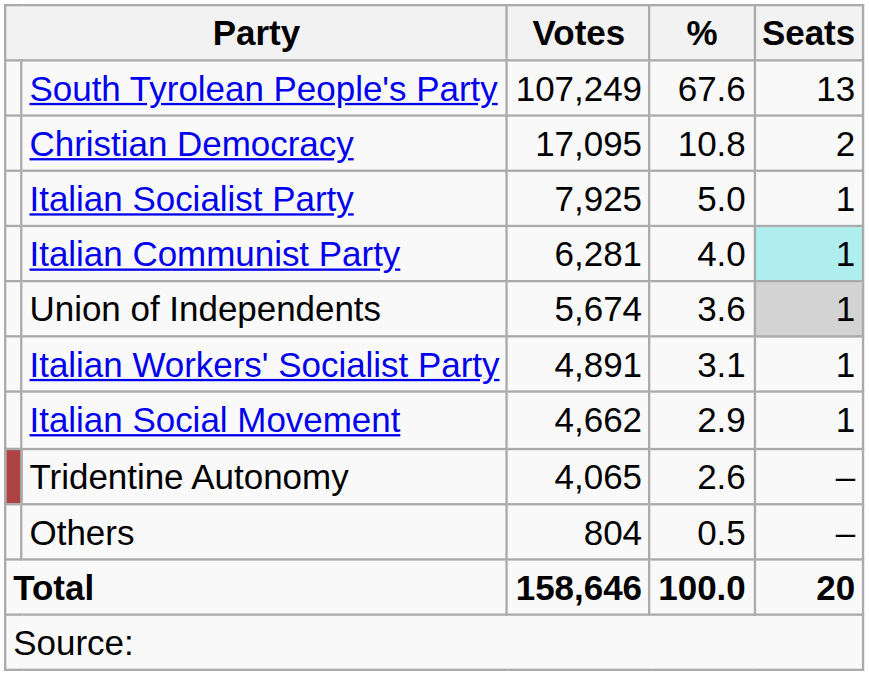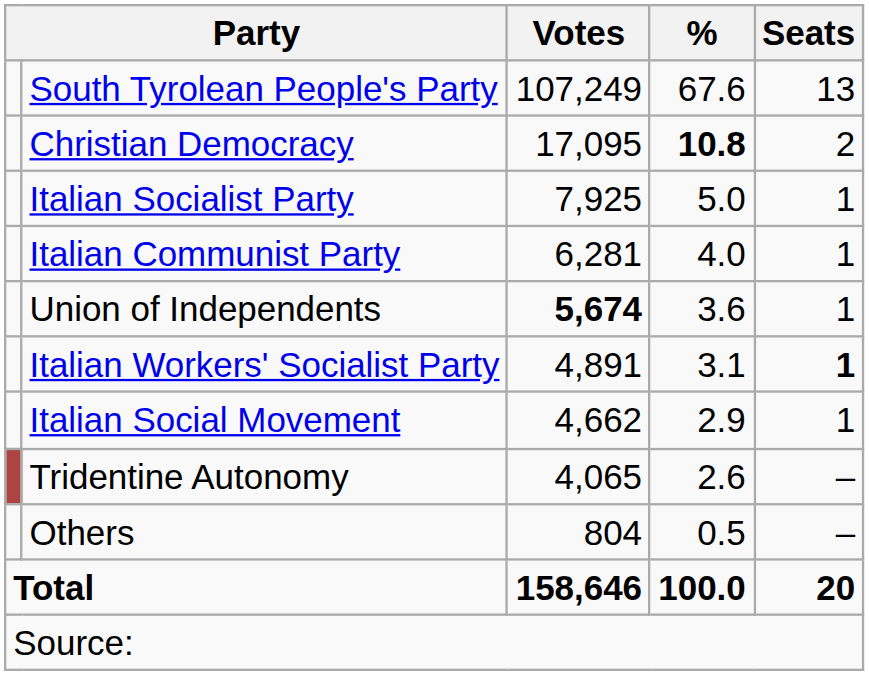(712, 144) normal -> (712, 144) bold
(845, 254) paleturquoise background -> (845, 254) no background
(598, 310) normal -> (598, 310) bold
(845, 310) lightgrey background -> (845, 310) no background
(845, 365) normal -> (845, 365) bold
